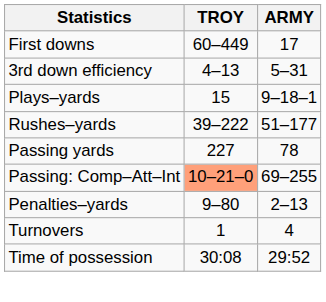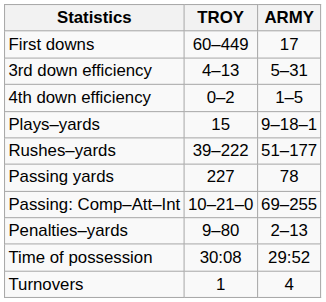+ row: (80, 97)
(221, 177) lightsalmon background -> (221, 204) no background
rows swapped: (46, 230) <-> (80, 257)
